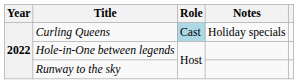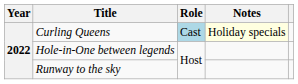(247, 32) no background -> (247, 32) lightyellow background
